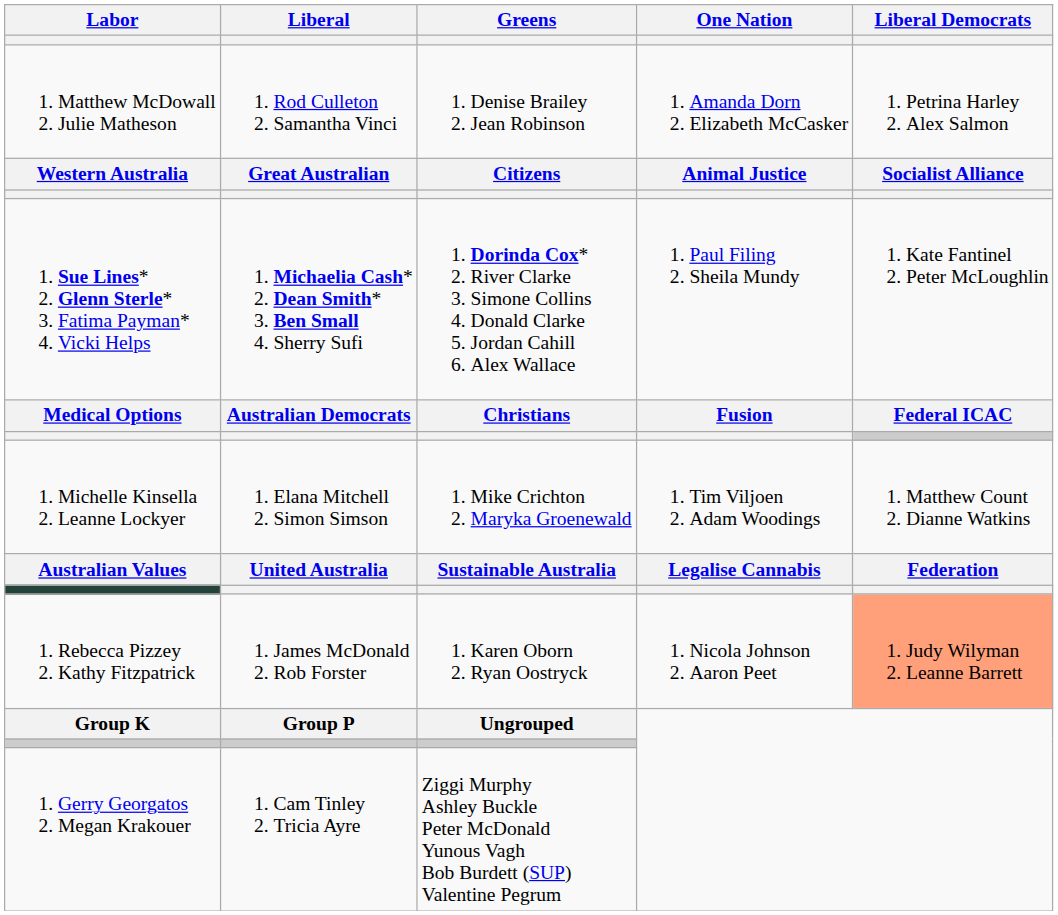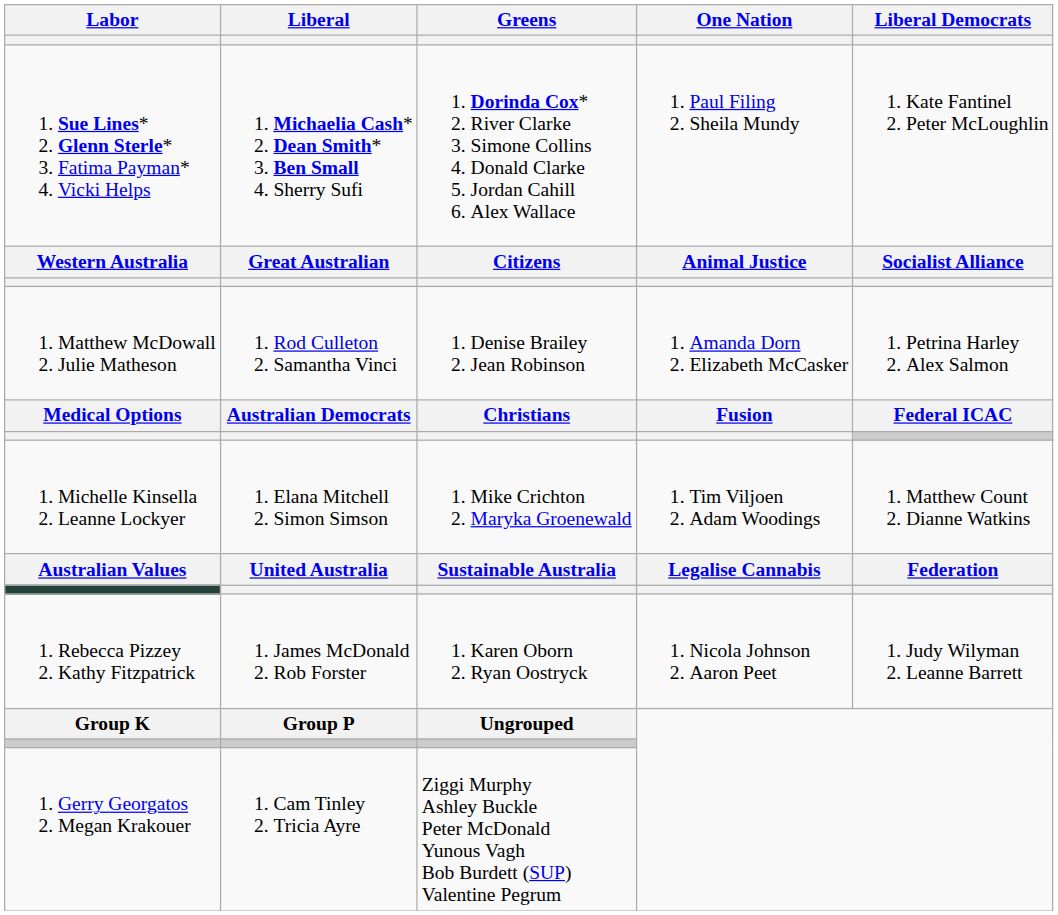rows swapped: (112, 310) <-> (112, 113)
(953, 662) lightsalmon background -> (953, 662) no background
